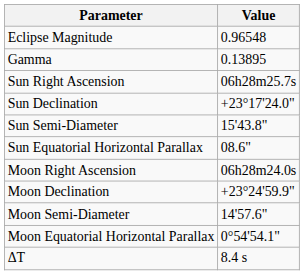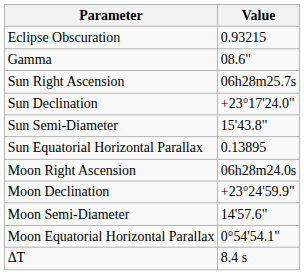- row: (60, 37)
+ row: (64, 37)
(243, 59) 0.13895 -> (236, 59) 08.6"
(236, 147) 08.6" -> (243, 147) 0.13895
